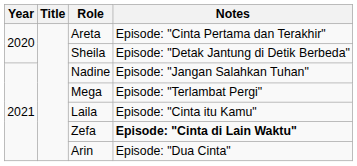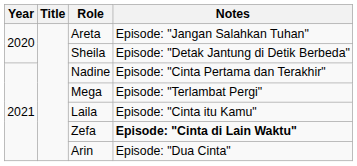(221, 33) Episode: "Cinta Pertama dan Terakhir" -> (212, 33) Episode: "Jangan Salahkan Tuhan"
(212, 72) Episode: "Jangan Salahkan Tuhan" -> (221, 72) Episode: "Cinta Pertama dan Terakhir"
